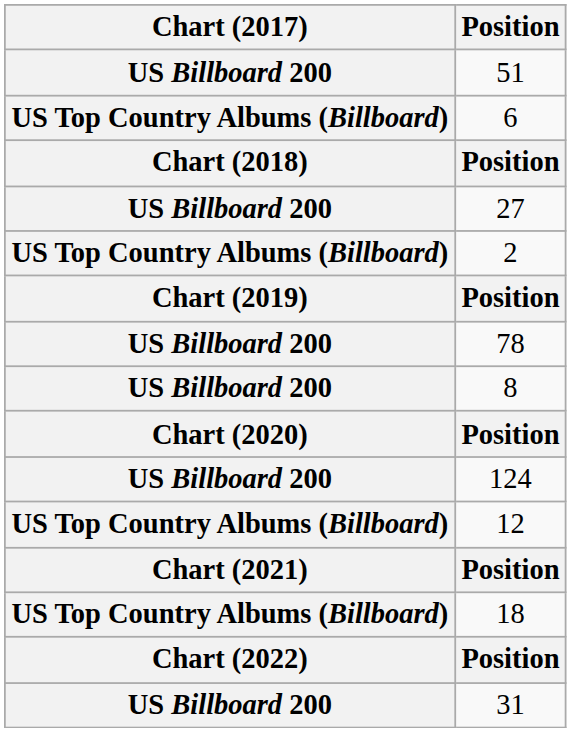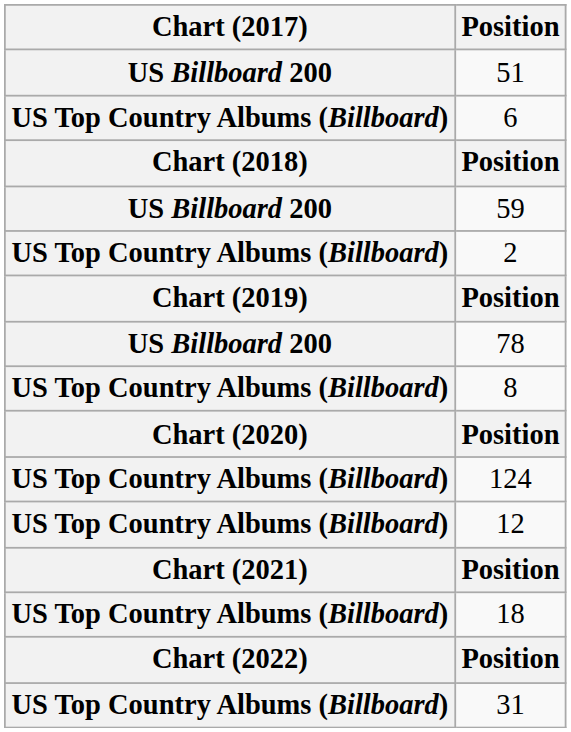(510, 207) 27 -> (510, 207) 59
(230, 388) US Billboard 200 -> (230, 388) US Top Country Albums (Billboard)
(230, 478) US Billboard 200 -> (230, 478) US Top Country Albums (Billboard)
(230, 704) US Billboard 200 -> (230, 704) US Top Country Albums (Billboard)
